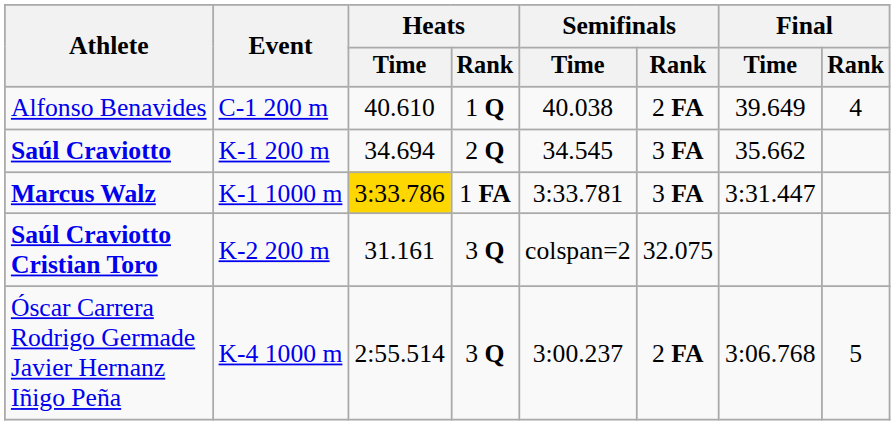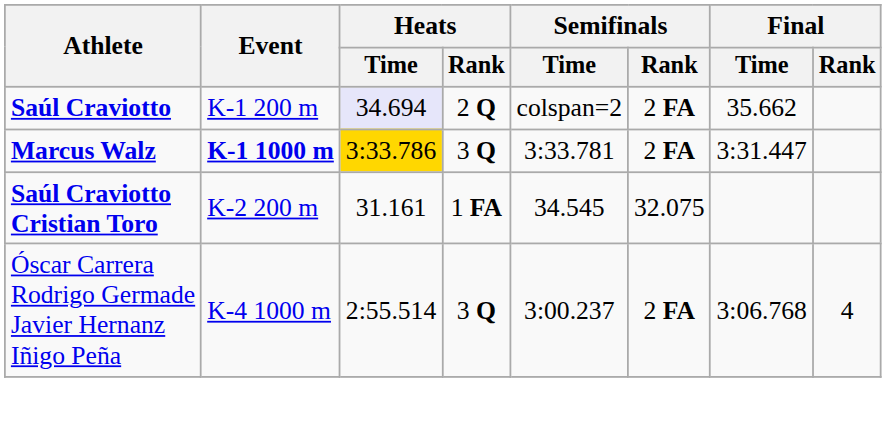- row: (109, 108)
(400, 150) no background -> (391, 108) lavender background
(578, 150) 34.545 -> (569, 108) colspan=2
(678, 150) 3 FA -> (669, 108) 2 FA
(280, 192) normal -> (270, 150) bold
(485, 192) 1 FA -> (476, 150) 3 Q
(678, 192) 3 FA -> (669, 150) 2 FA
(485, 250) 3 Q -> (476, 207) 1 FA
(578, 250) colspan=2 -> (569, 207) 34.545
(856, 353) 5 -> (847, 310) 4
